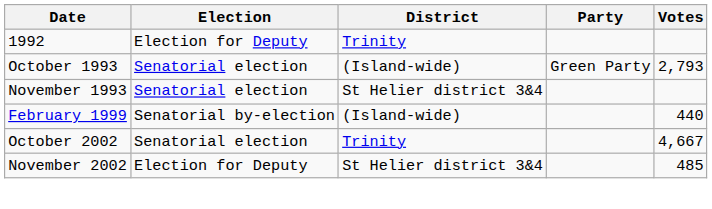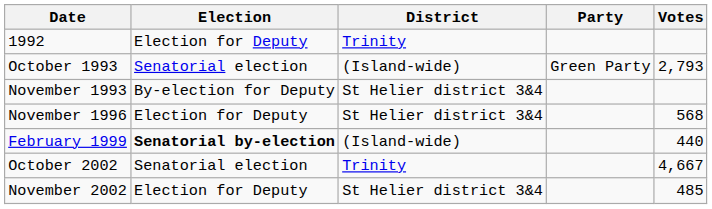(221, 91) Senatorial election -> (235, 91) By-election for Deputy
+ row: (68, 116)
(235, 116) normal -> (235, 141) bold
